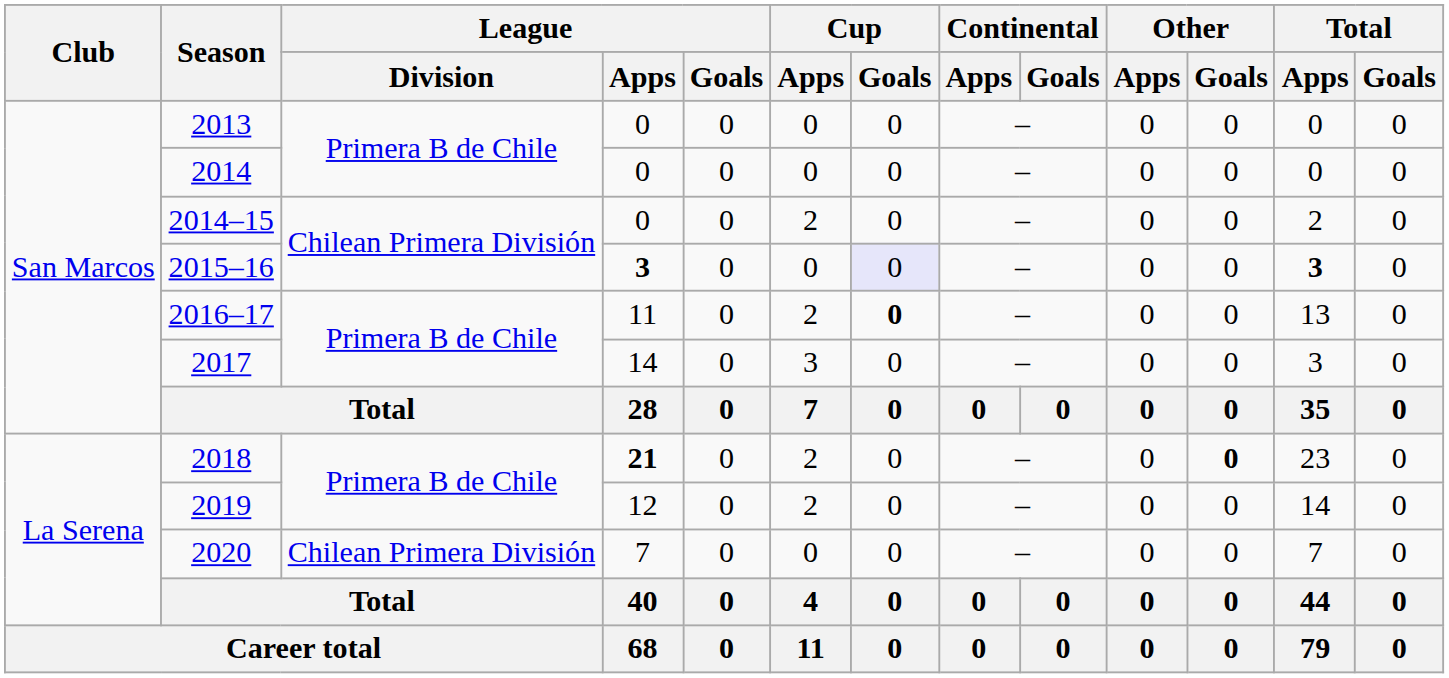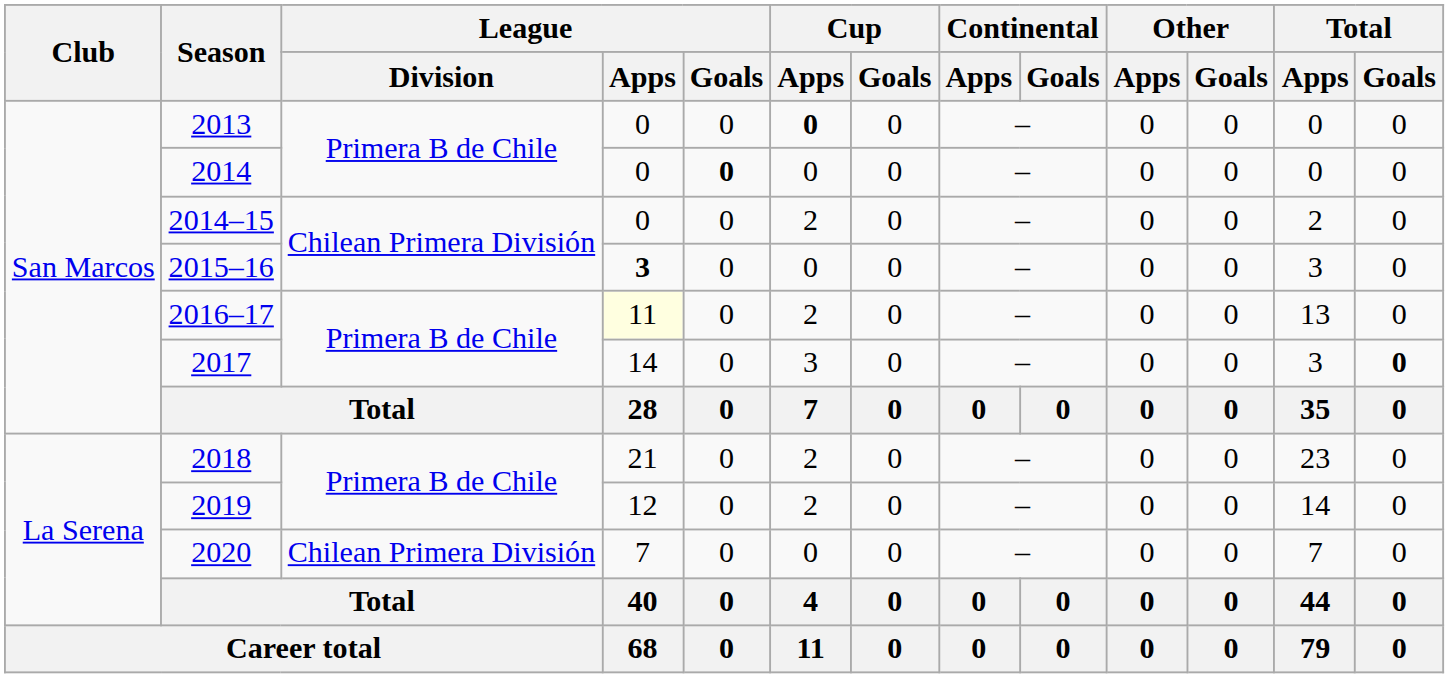(811, 123) normal -> (811, 123) bold
(727, 171) normal -> (727, 171) bold
(895, 266) lavender background -> (895, 266) no background
(1315, 266) bold -> (1315, 266) normal
(642, 314) no background -> (642, 314) lightyellow background
(895, 314) bold -> (895, 314) normal
(1399, 362) normal -> (1399, 362) bold
(642, 457) bold -> (642, 457) normal
(1231, 457) bold -> (1231, 457) normal
